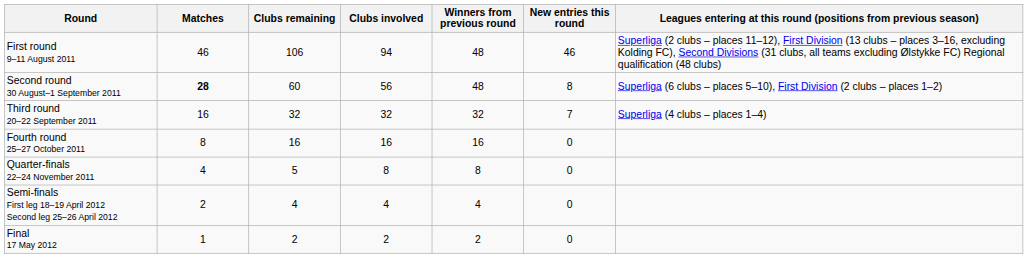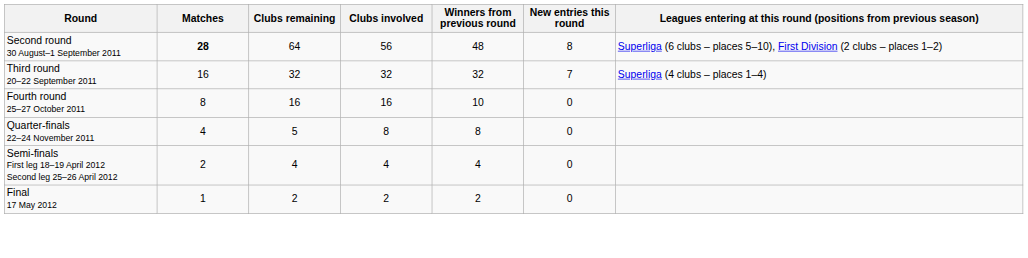- row: (41, 52)
(295, 86) 60 -> (295, 46) 64
(478, 143) 16 -> (478, 103) 10
